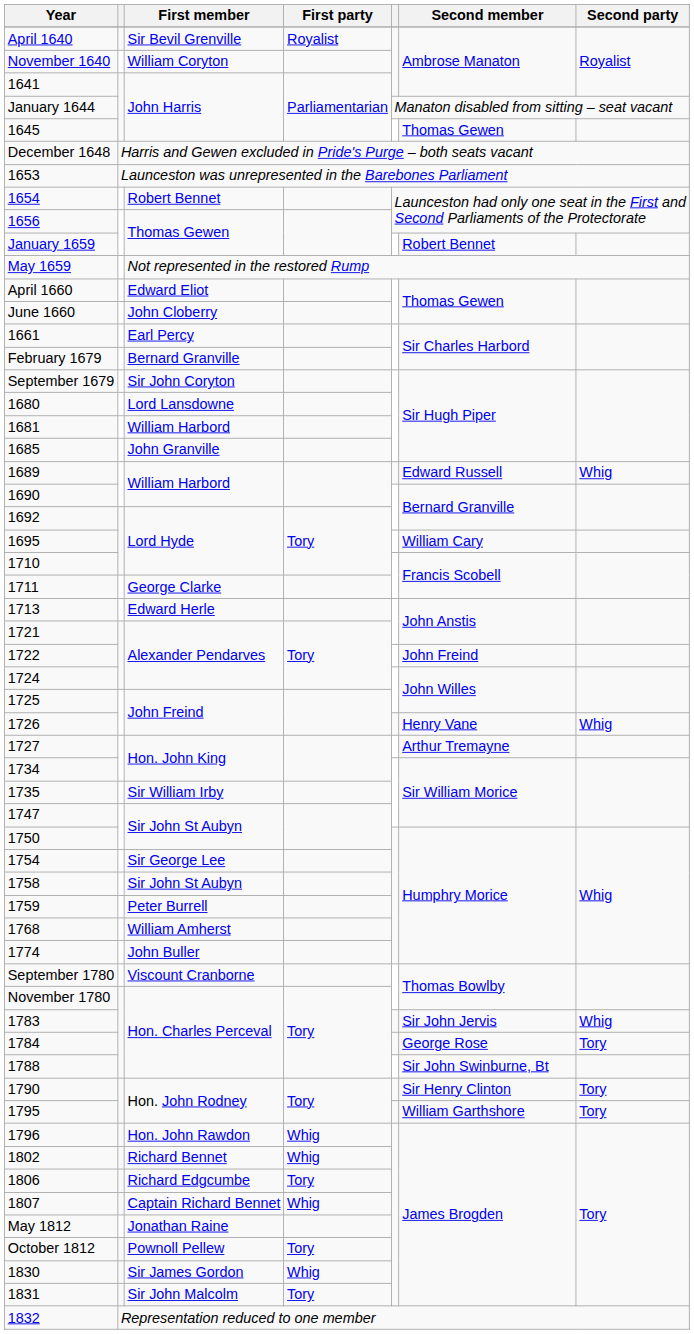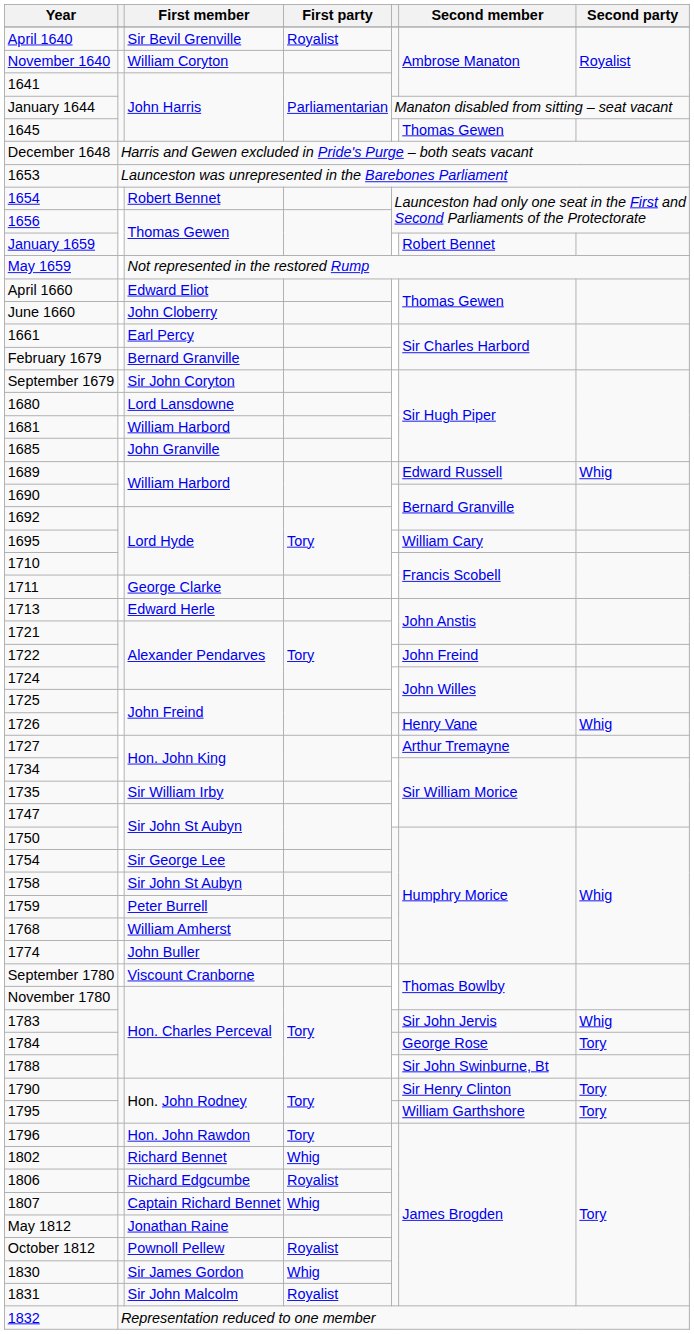(303, 1134) Whig -> (301, 1134) Tory
(301, 1180) Tory -> (313, 1180) Royalist
(301, 1249) Tory -> (313, 1249) Royalist
(301, 1294) Tory -> (313, 1294) Royalist
